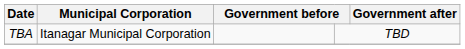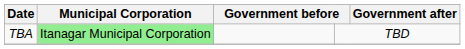(125, 34) no background -> (125, 34) lightgreen background
